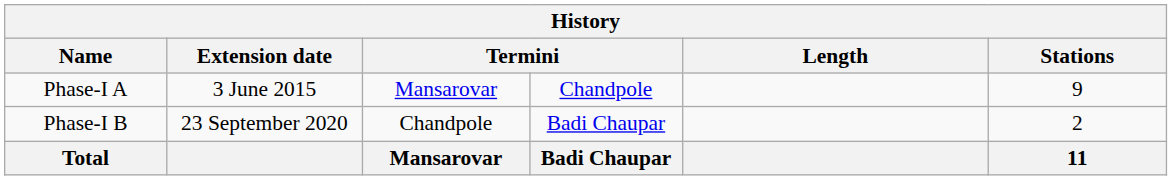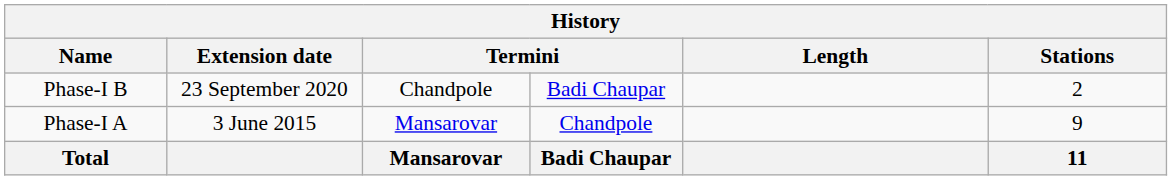rows swapped: (86, 89) <-> (86, 123)
